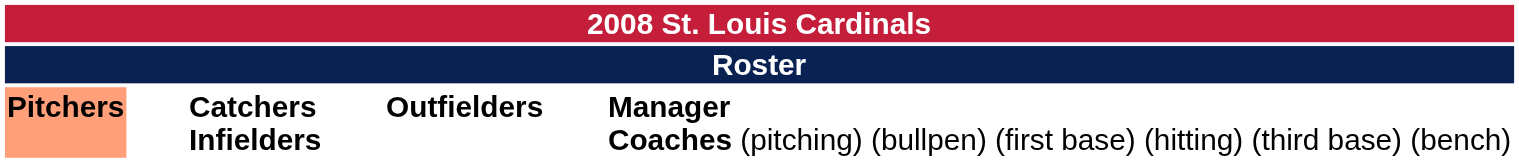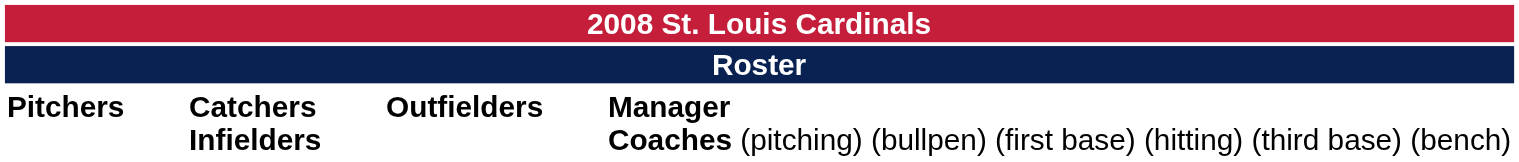(66, 106) lightsalmon background -> (66, 106) no background
